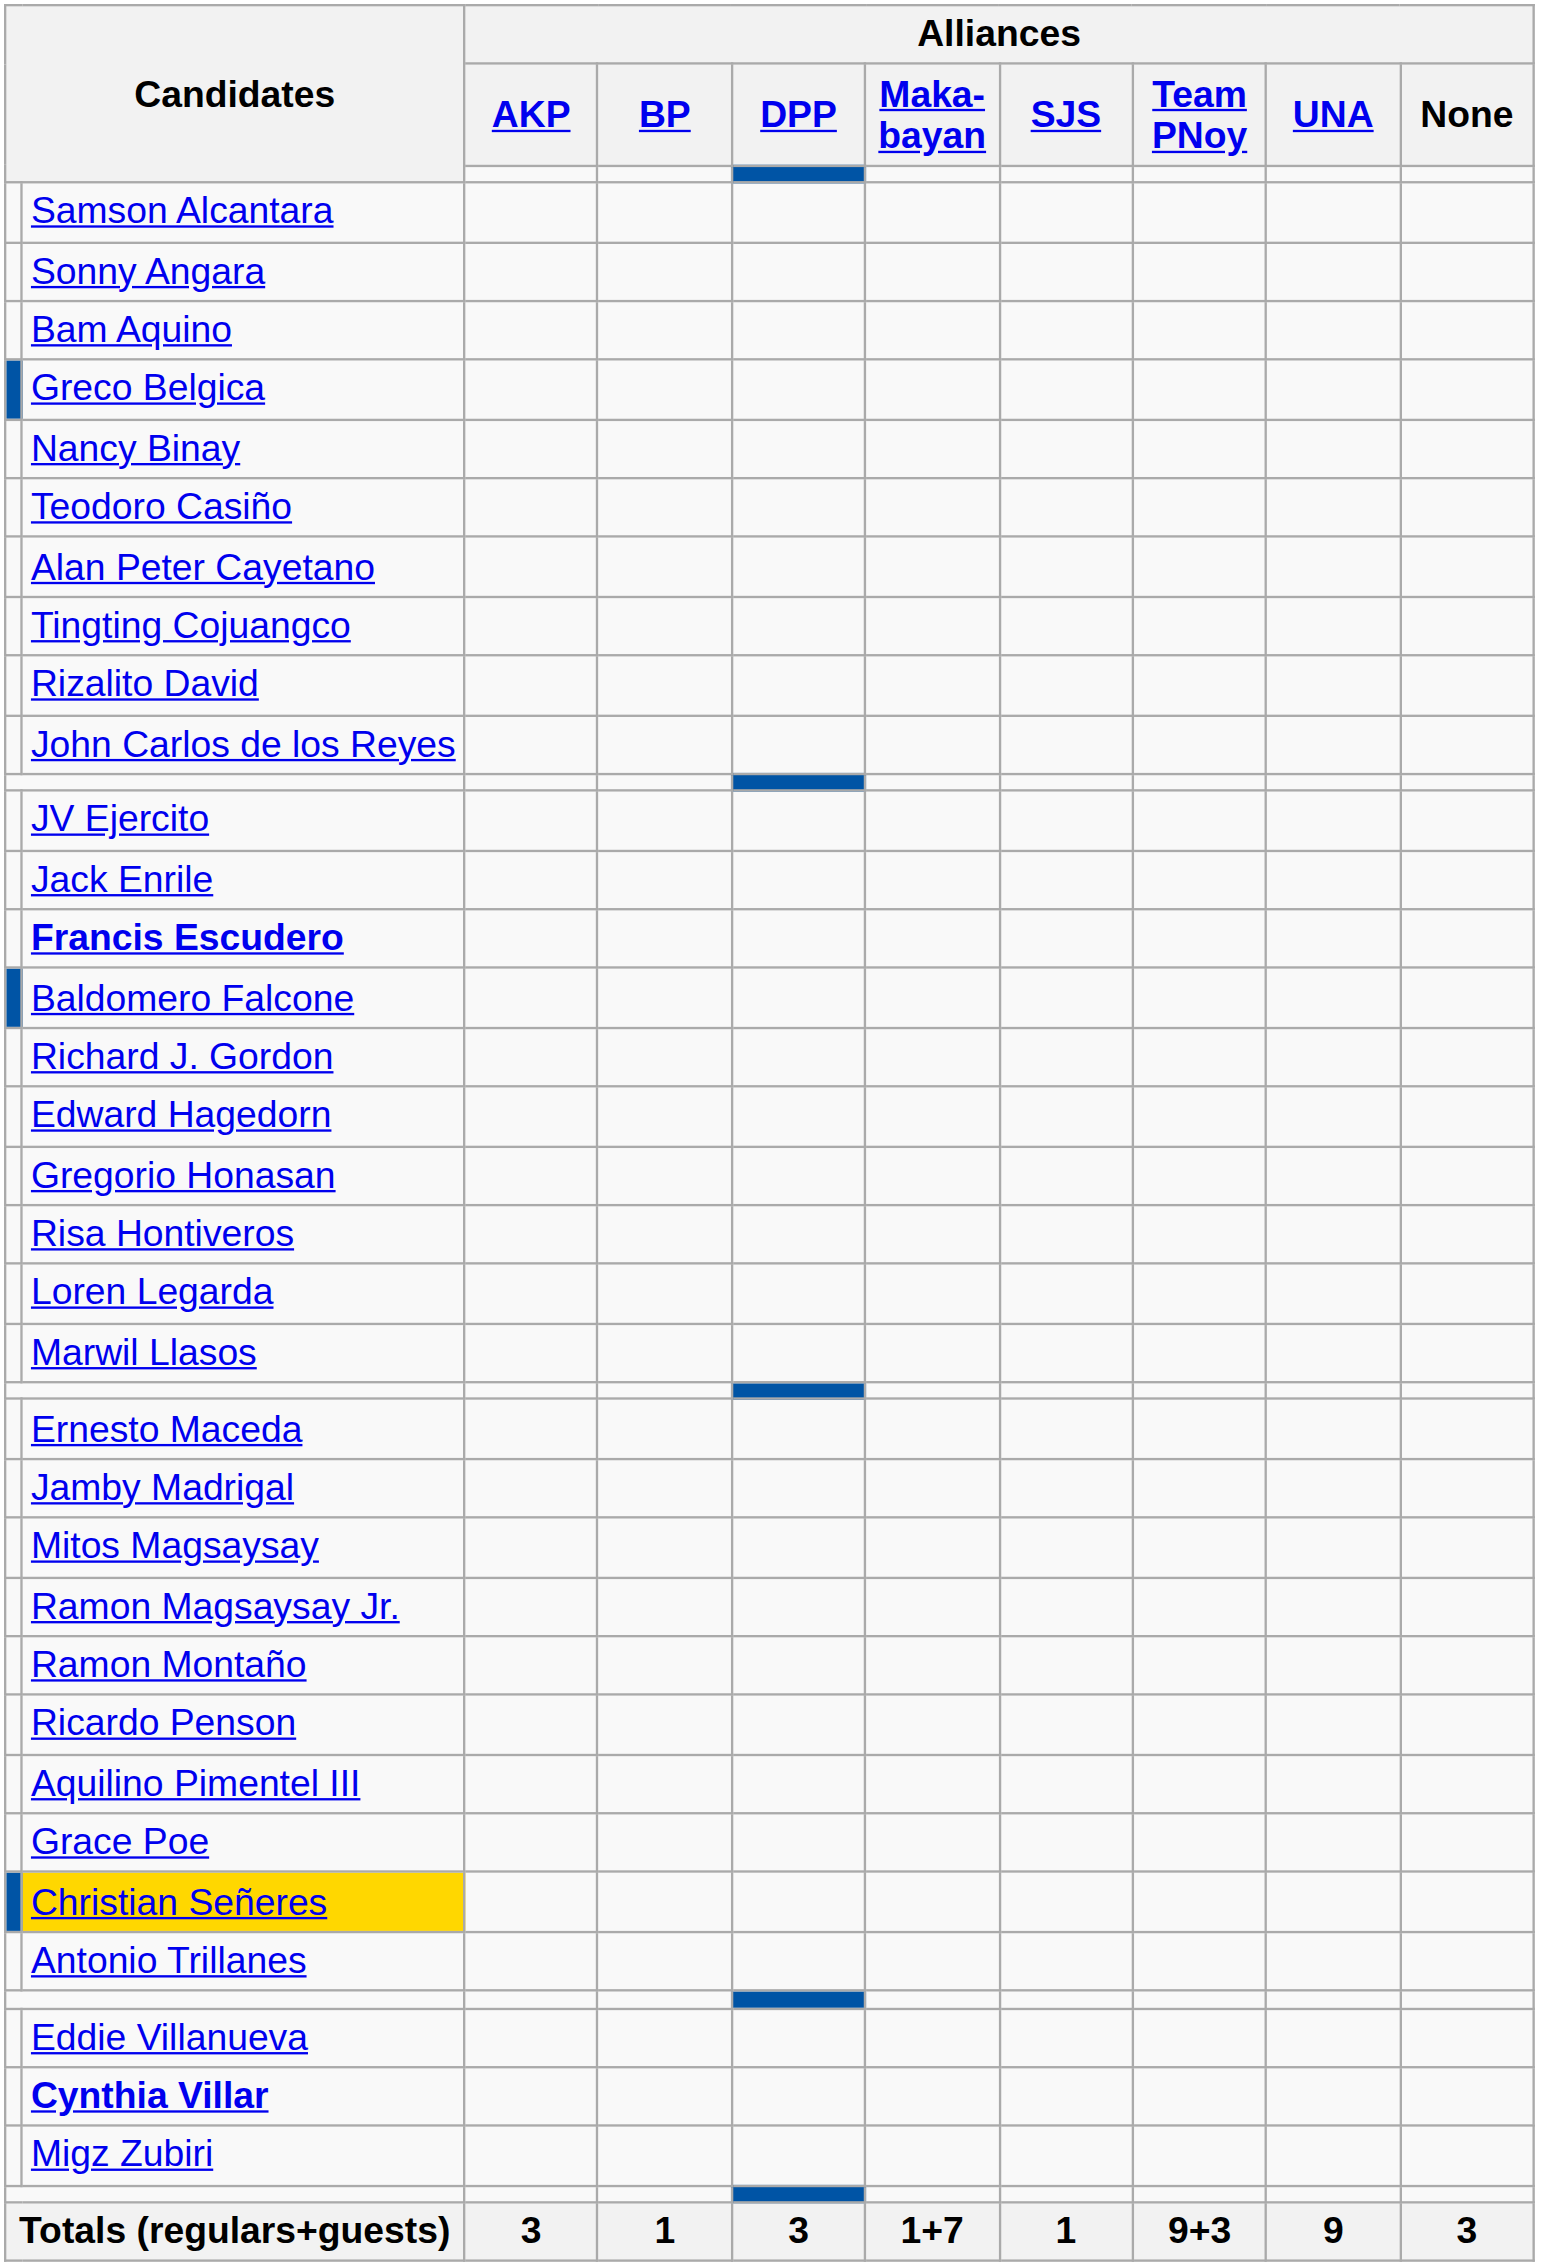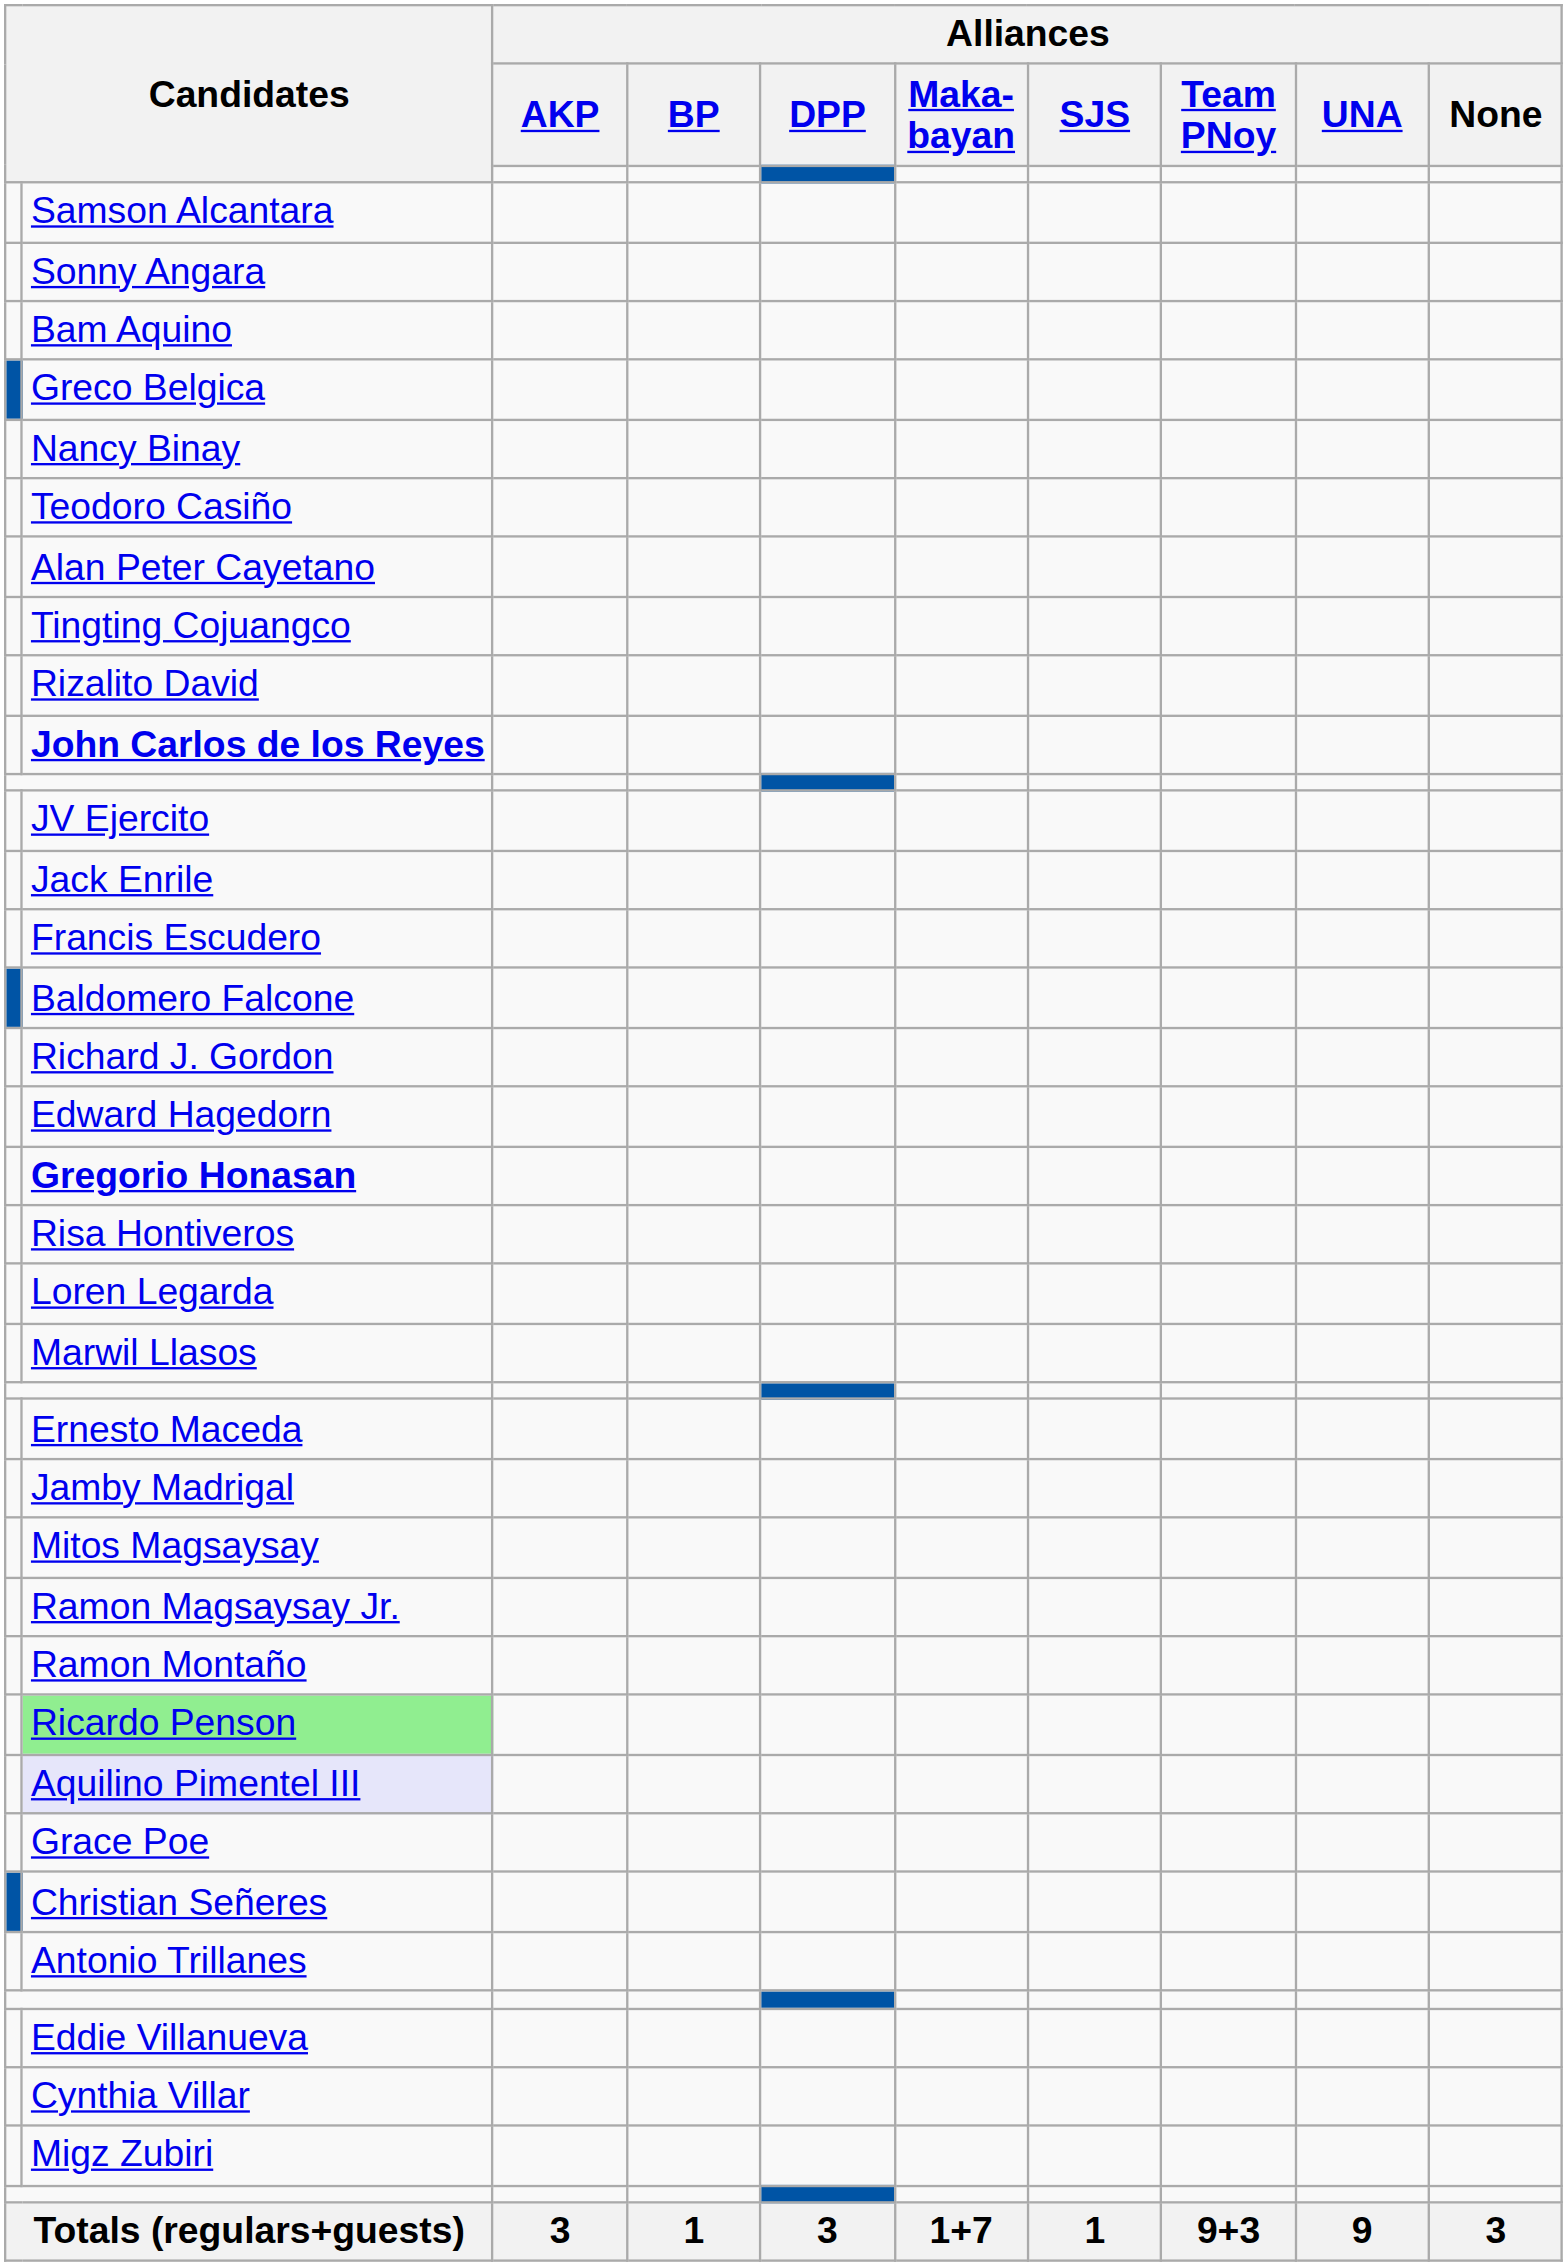(243, 743) normal -> (258, 743) bold
(187, 938) bold -> (176, 938) normal
(183, 1174) normal -> (194, 1174) bold
(164, 1723) no background -> (164, 1723) lightgreen background
(196, 1783) no background -> (196, 1783) lavender background
(179, 1901) gold background -> (179, 1901) no background
(150, 2095) bold -> (140, 2095) normal
